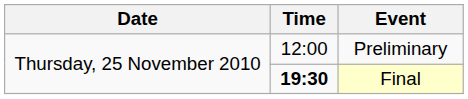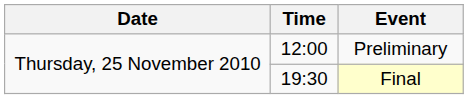(304, 78) bold -> (304, 78) normal
